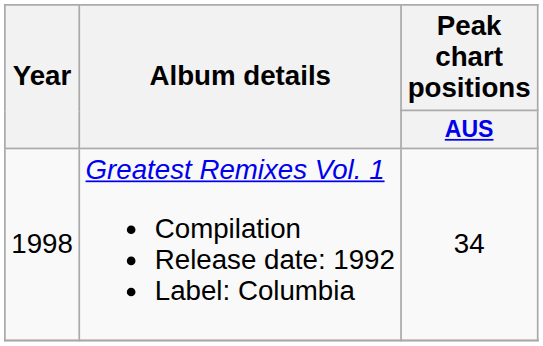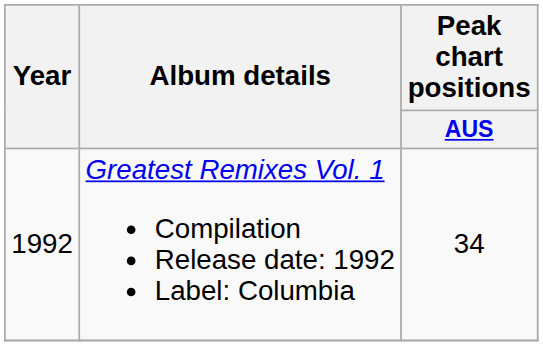(42, 243) 1998 -> (42, 243) 1992
